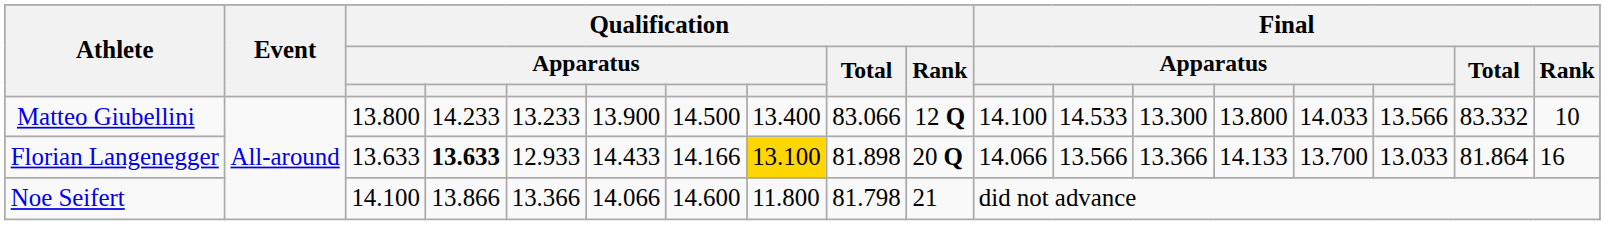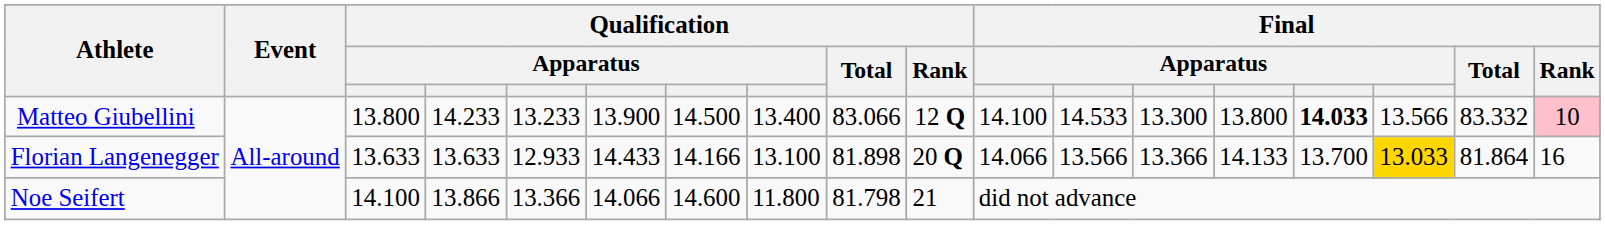(1334, 116) normal -> (1334, 116) bold
(1567, 116) no background -> (1567, 116) pink background
(466, 157) bold -> (466, 157) normal
(786, 157) gold background -> (786, 157) no background
(1414, 157) no background -> (1414, 157) gold background
